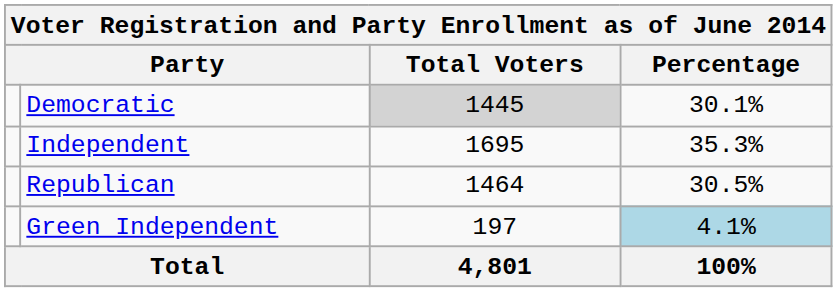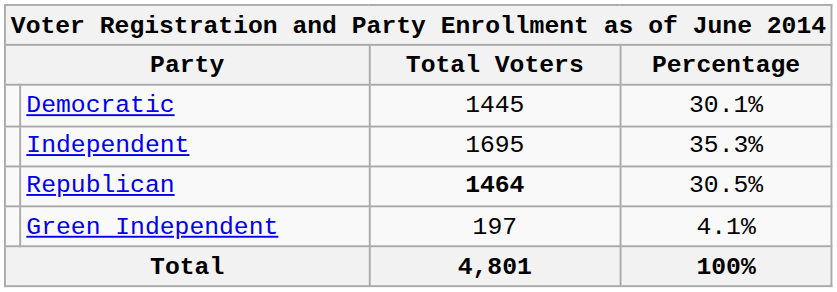(495, 106) lightgrey background -> (495, 106) no background
(495, 186) normal -> (495, 186) bold
(726, 226) lightblue background -> (726, 226) no background
